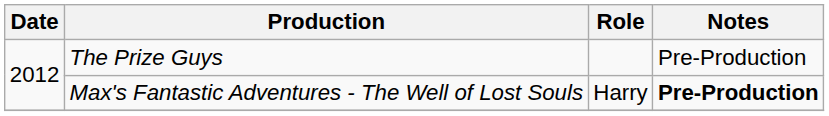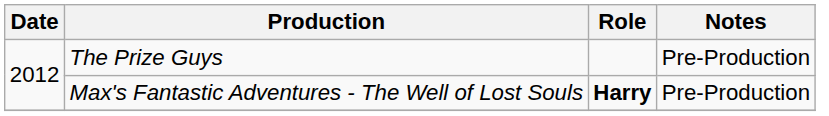(620, 92) normal -> (622, 92) bold
(738, 92) bold -> (736, 92) normal
